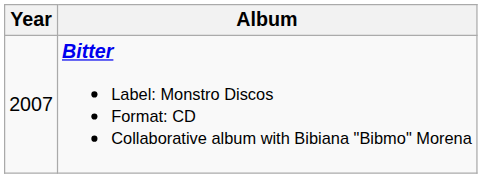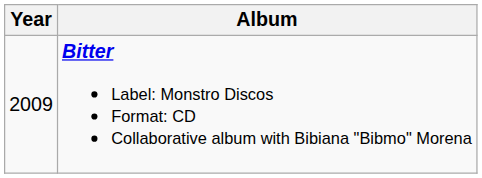(31, 104) 2007 -> (31, 104) 2009
